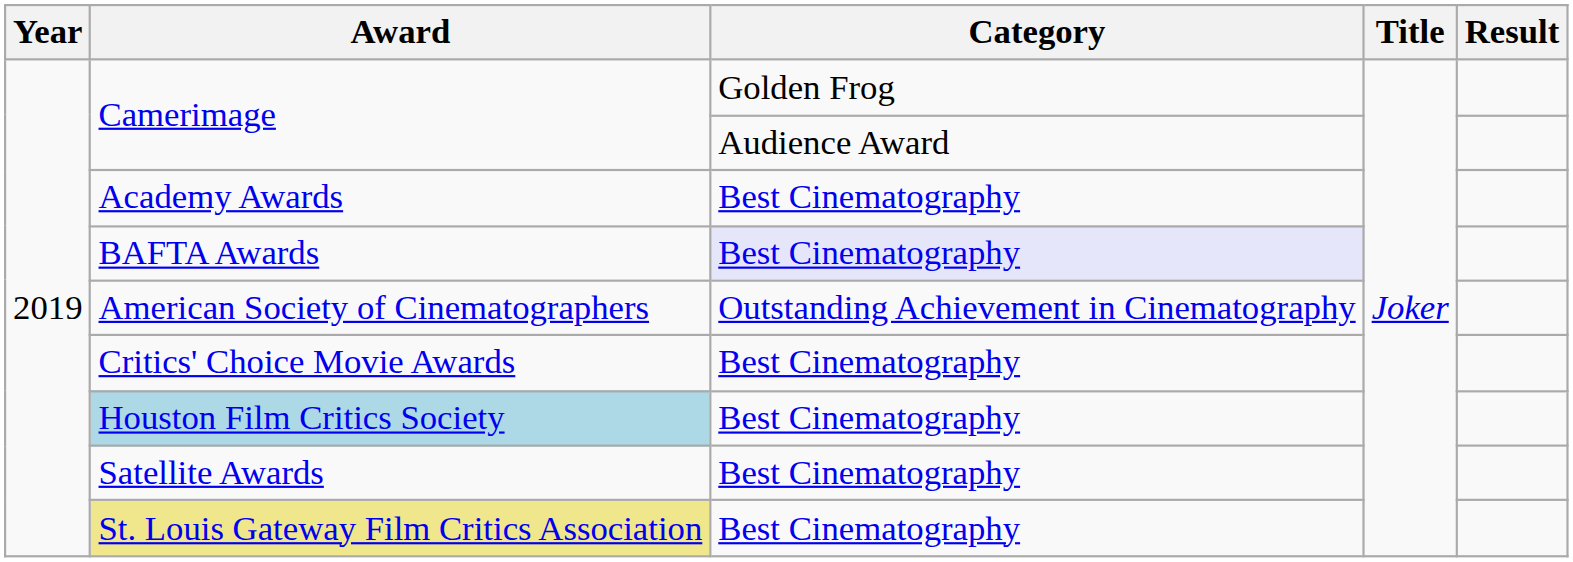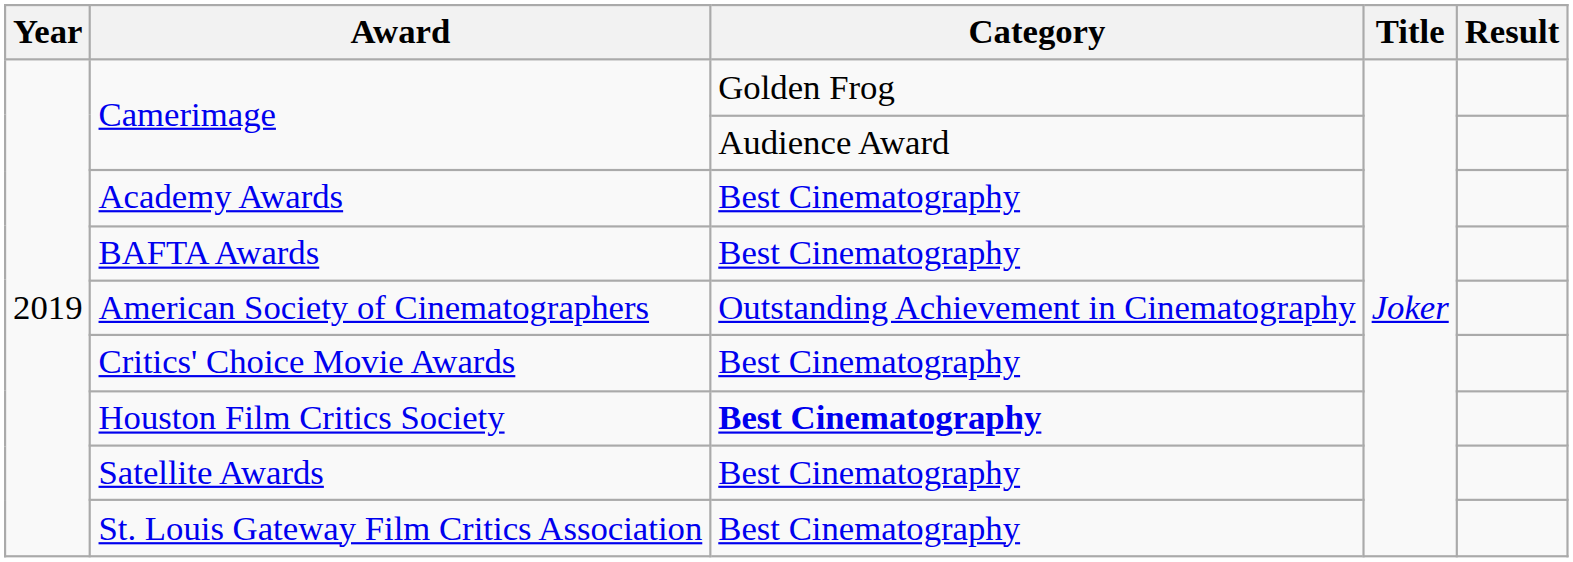(869, 252) lavender background -> (869, 252) no background
(302, 417) lightblue background -> (302, 417) no background
(869, 417) normal -> (880, 417) bold
(400, 527) khaki background -> (400, 527) no background
